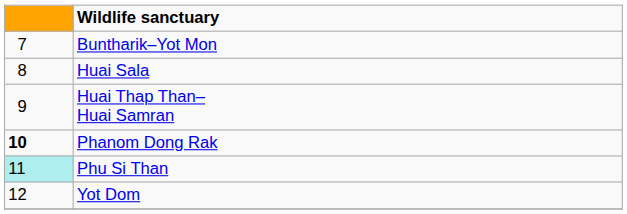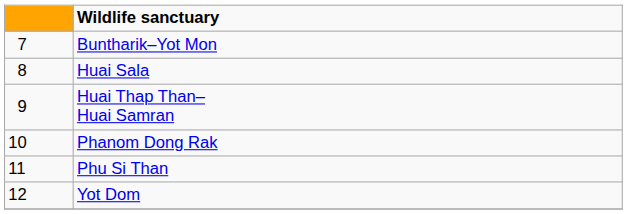(18, 142) bold -> (18, 142) normal
(17, 169) paleturquoise background -> (17, 169) no background
